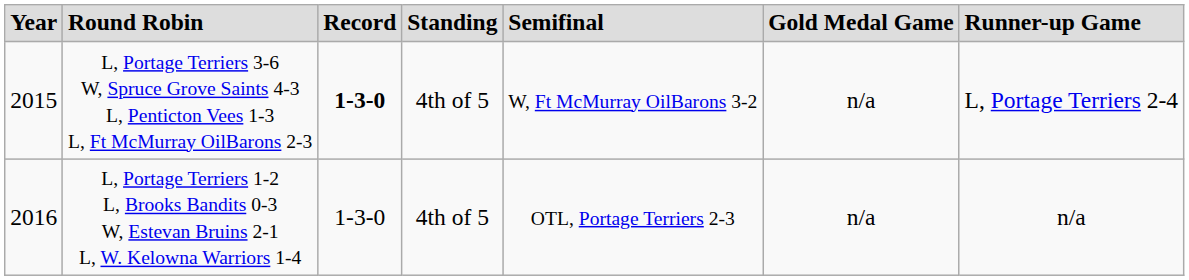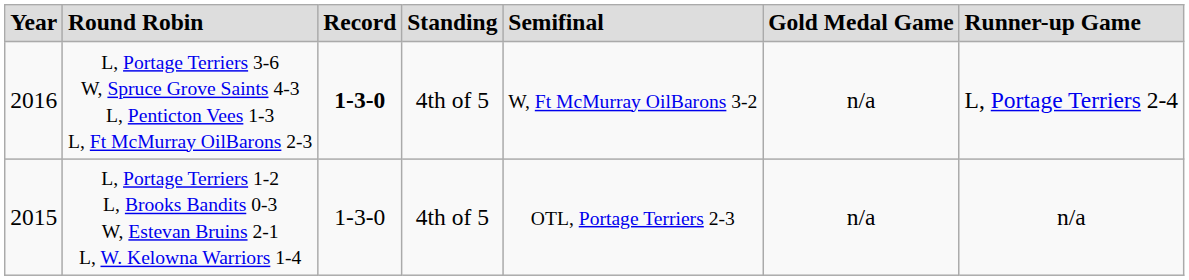(34, 100) 2015 -> (34, 100) 2016
(34, 216) 2016 -> (34, 216) 2015
